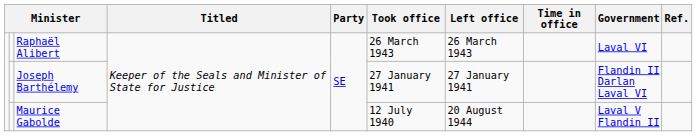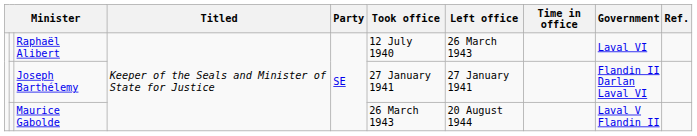(394, 47) 26 March 1943 -> (391, 47) 12 July 1940
(391, 116) 12 July 1940 -> (394, 116) 26 March 1943
